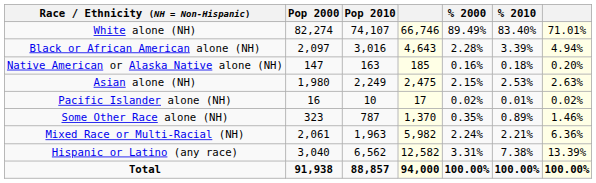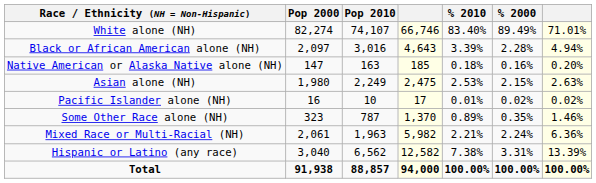columns swapped: (467, 13) <-> (517, 13)
